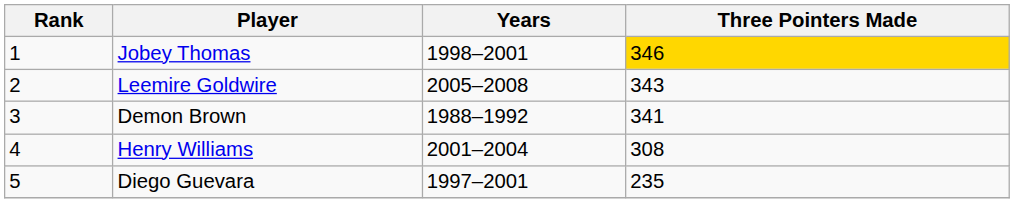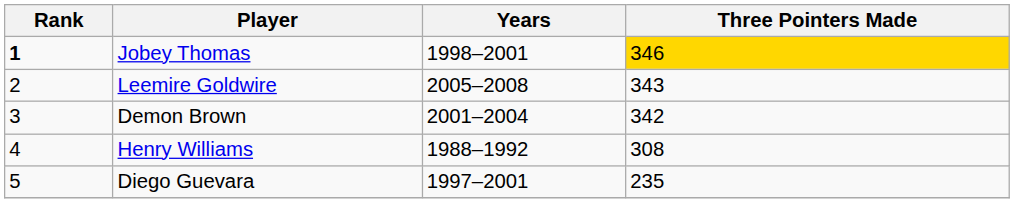(15, 52) normal -> (15, 52) bold
(478, 117) 1988–1992 -> (478, 117) 2001–2004
(647, 117) 341 -> (647, 117) 342
(478, 149) 2001–2004 -> (478, 149) 1988–1992
